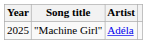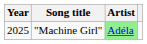(121, 30) no background -> (121, 30) lightgreen background
